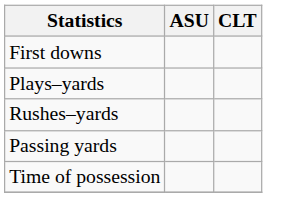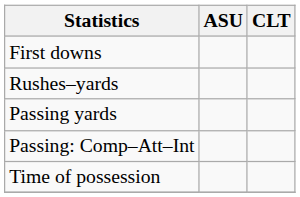- row: (57, 83)
+ row: (102, 145)
